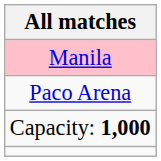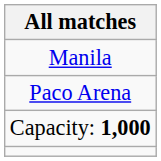(80, 57) pink background -> (80, 57) no background
